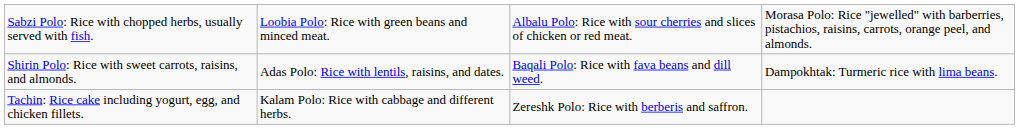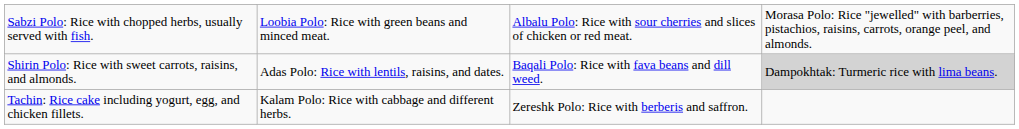(881, 71) no background -> (881, 71) lightgrey background
